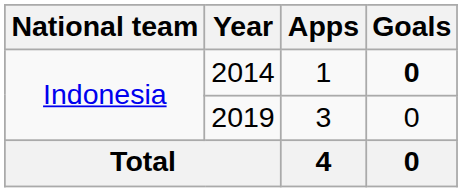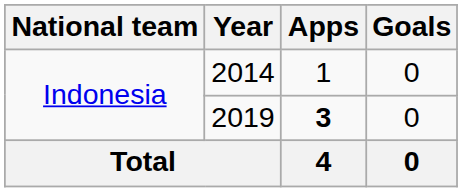(412, 72) bold -> (412, 72) normal
(323, 117) normal -> (323, 117) bold
